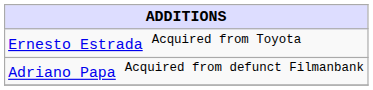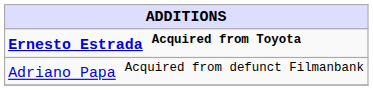(155, 43) normal -> (155, 43) bold
